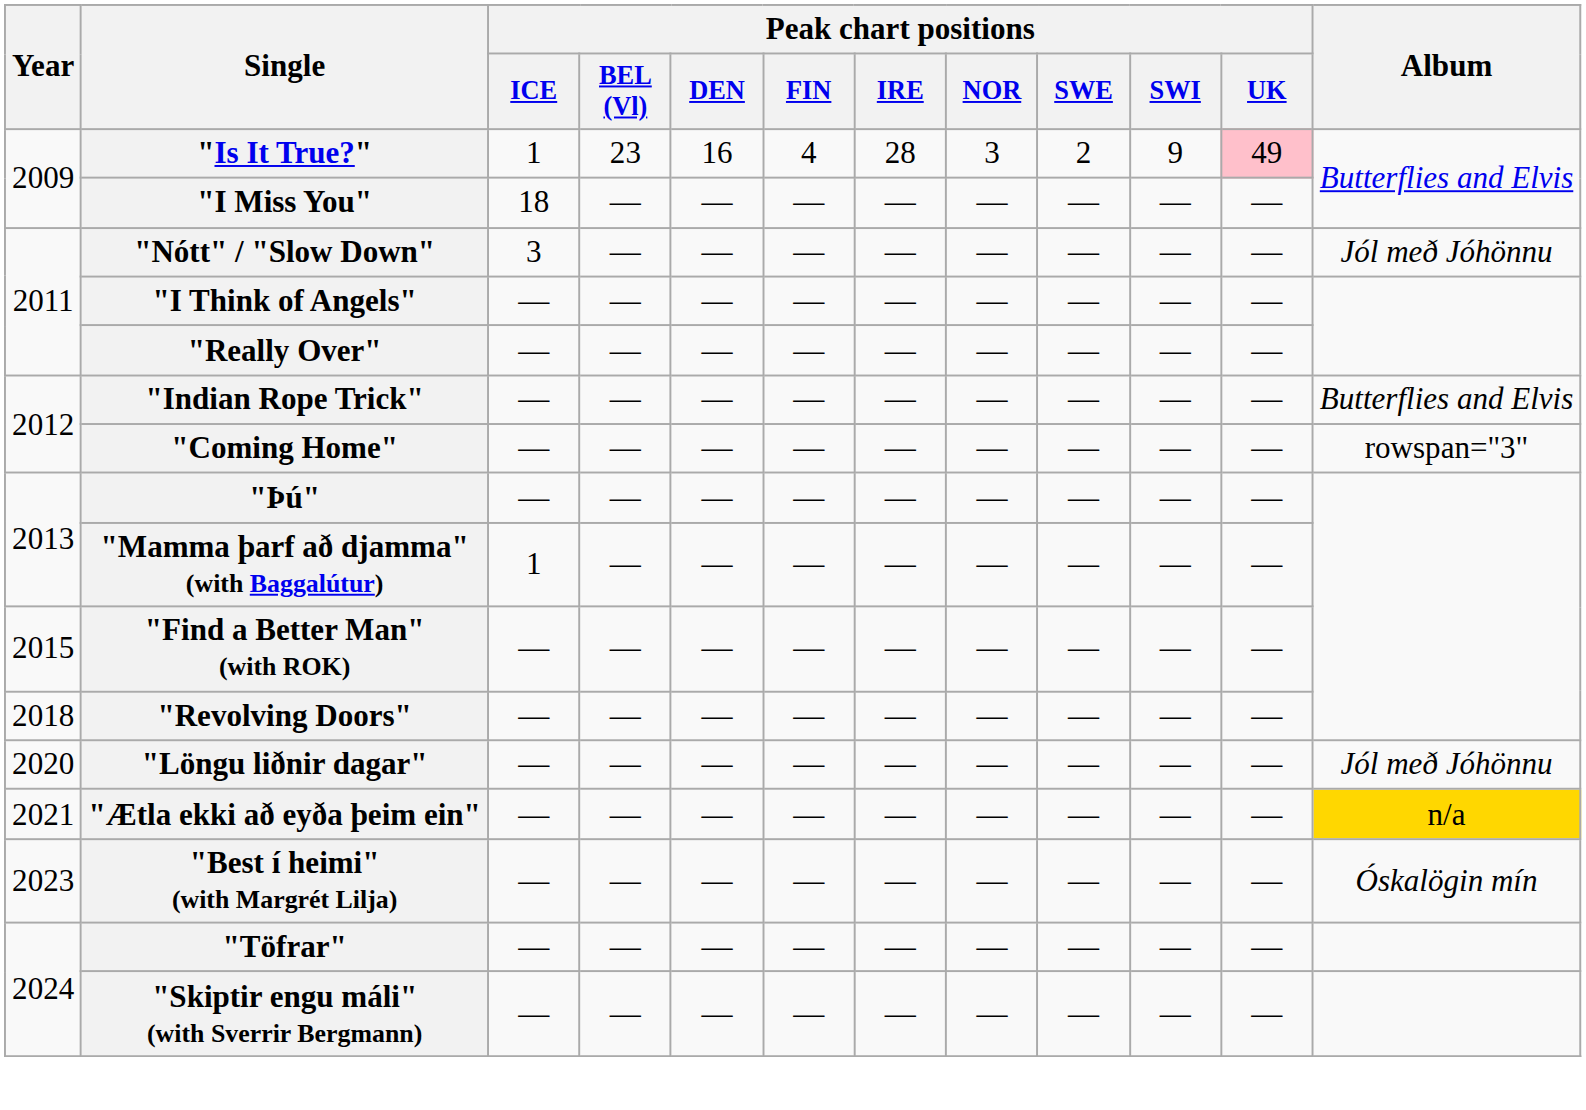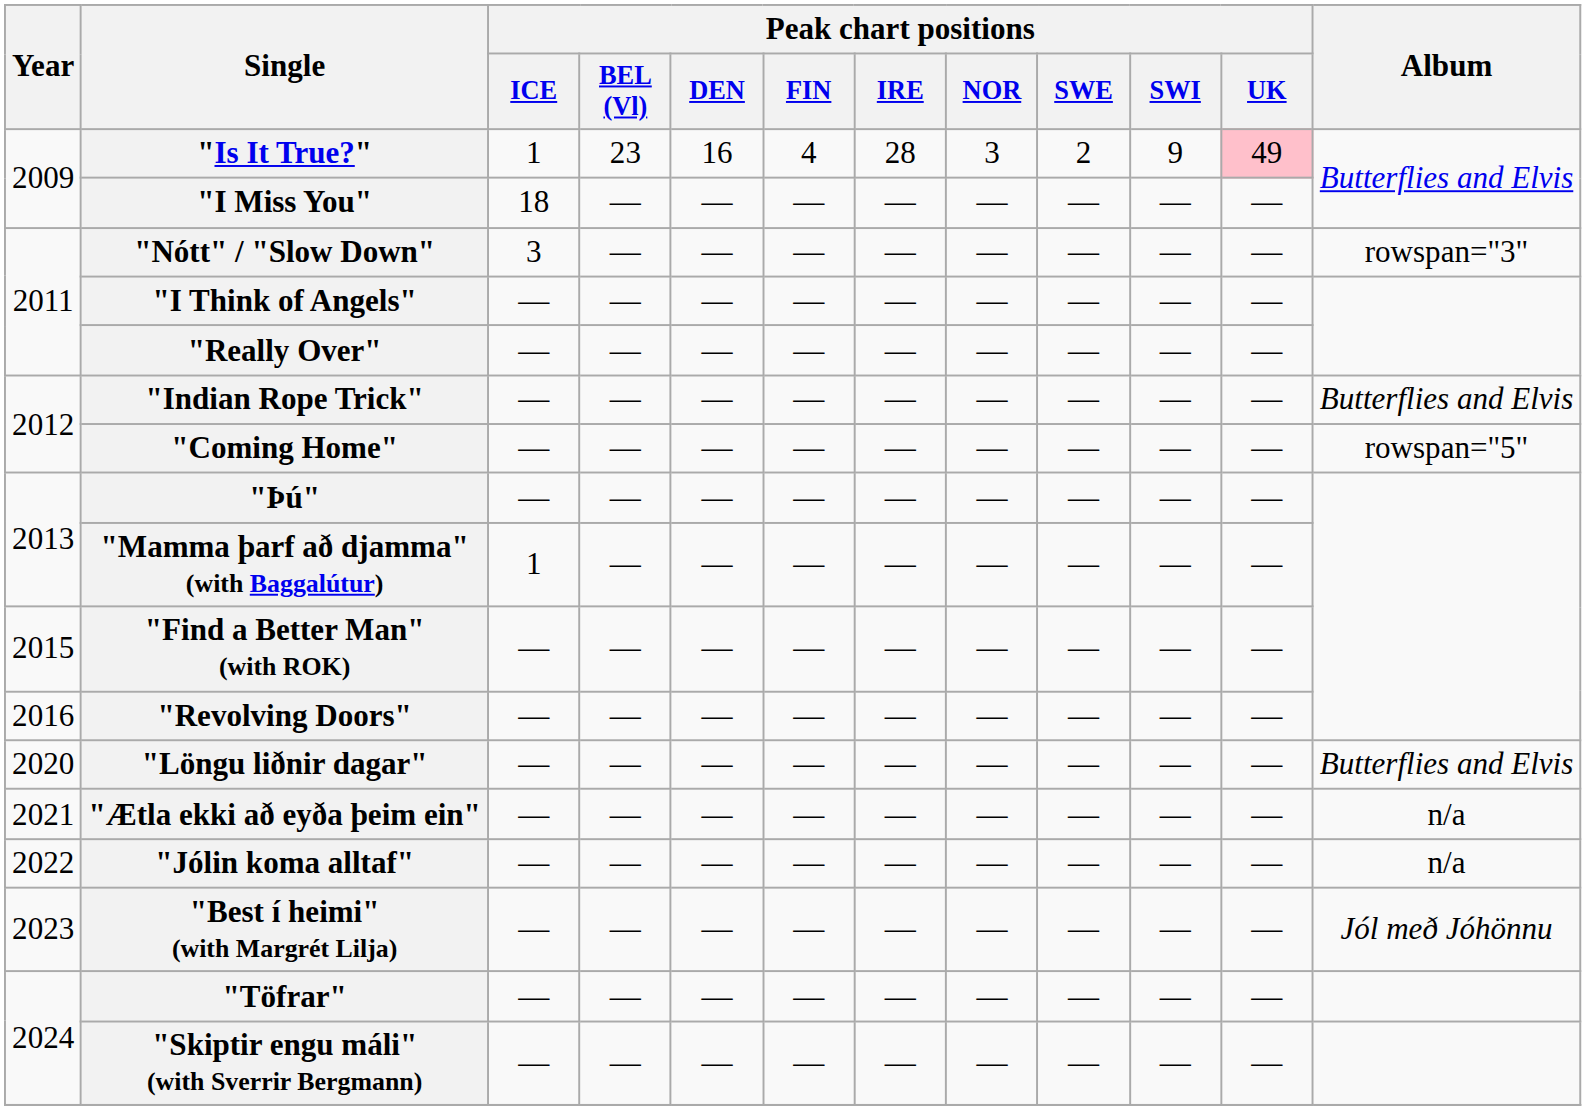(1447, 251) Jól með Jóhönnu -> (1447, 251) rowspan="3"
(1447, 448) rowspan="3" -> (1447, 448) rowspan="5"
(43, 715) 2018 -> (43, 715) 2016
(1447, 764) Jól með Jóhönnu -> (1447, 764) Butterflies and Elvis
(1447, 813) gold background -> (1447, 813) no background
+ row: (285, 862)
(1447, 880) Óskalögin mín -> (1447, 929) Jól með Jóhönnu
